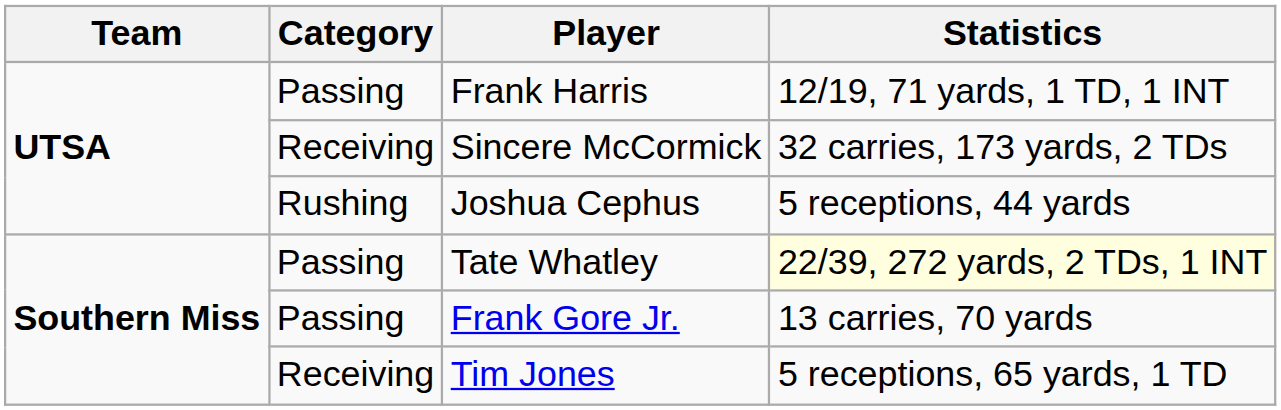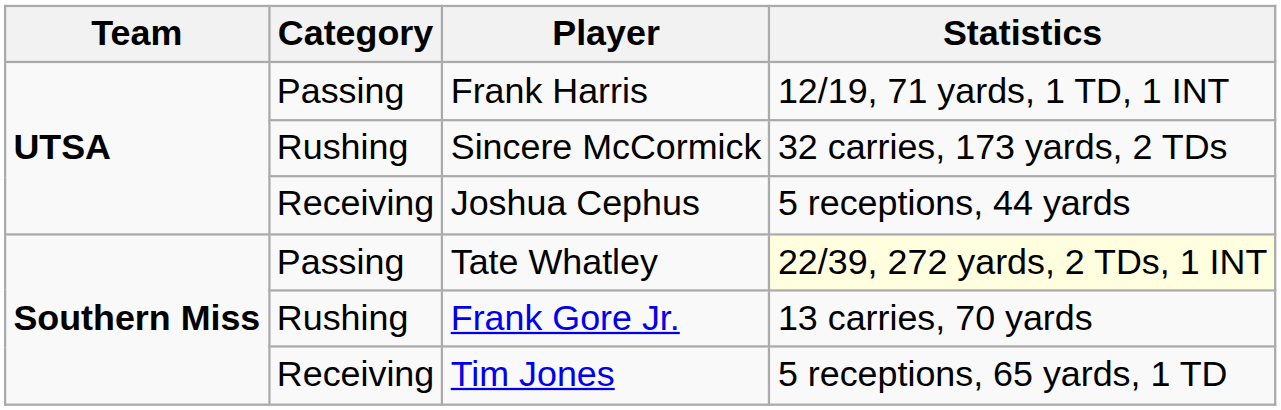(356, 147) Receiving -> (343, 147) Rushing
(343, 204) Rushing -> (356, 204) Receiving
(341, 317) Passing -> (343, 317) Rushing
